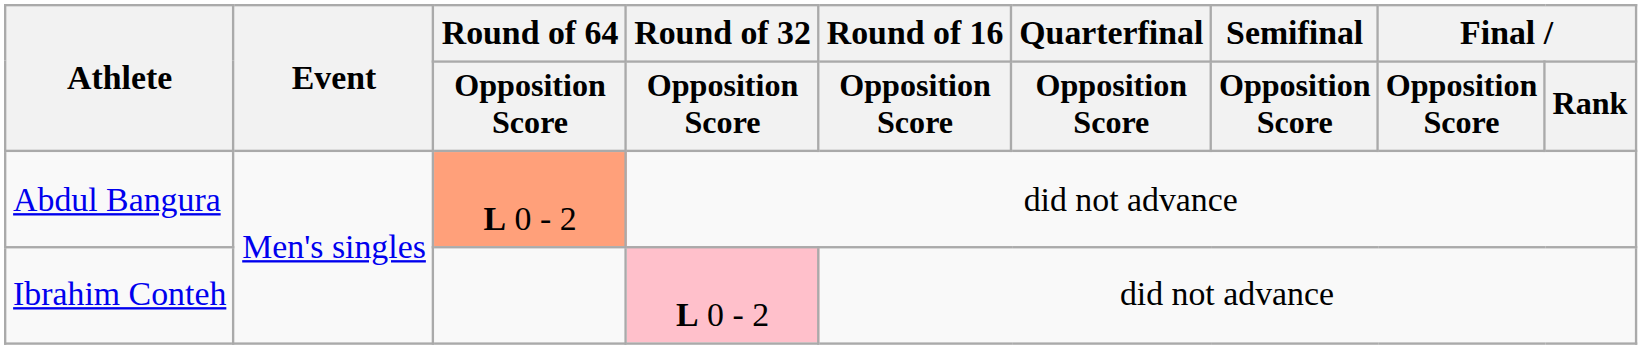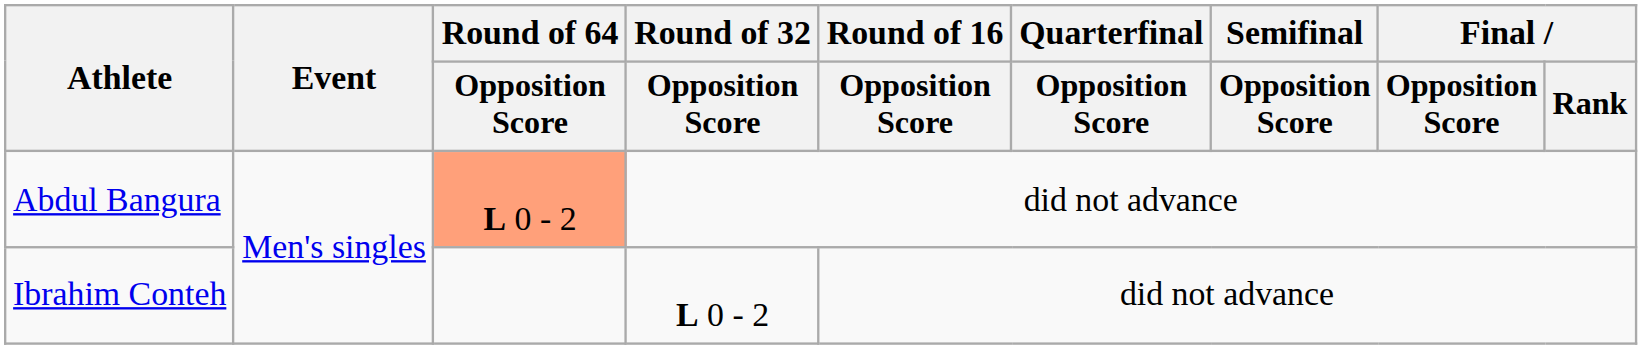(723, 314) pink background -> (723, 314) no background
